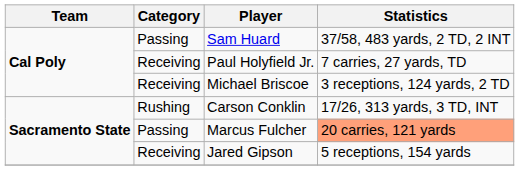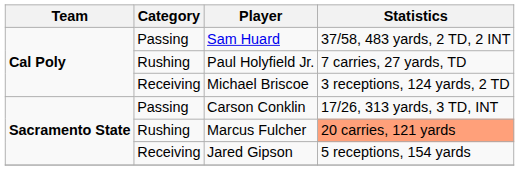(169, 61) Receiving -> (164, 61) Rushing
(164, 107) Rushing -> (163, 107) Passing
(163, 130) Passing -> (164, 130) Rushing
